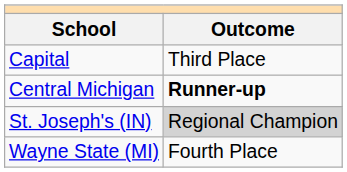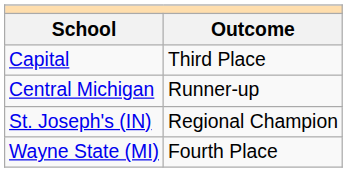(217, 90) bold -> (214, 90) normal
(253, 121) lightgrey background -> (253, 121) no background
